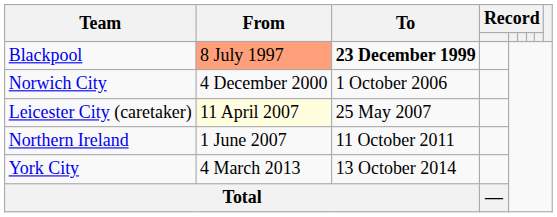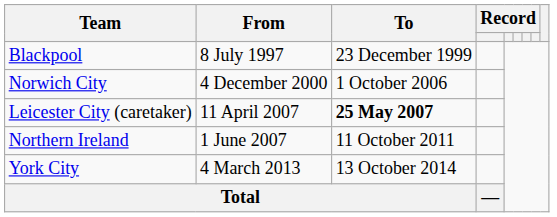(242, 55) lightsalmon background -> (242, 55) no background
(406, 55) bold -> (404, 55) normal
(249, 112) lightyellow background -> (249, 112) no background
(383, 112) normal -> (384, 112) bold
